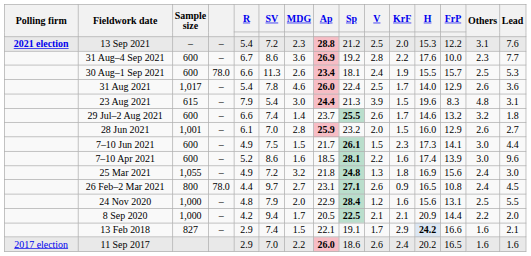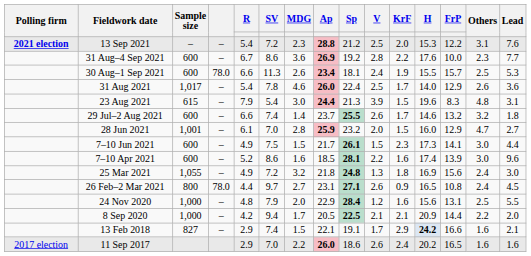(483, 130) 2.6 -> (483, 130) 4.7
